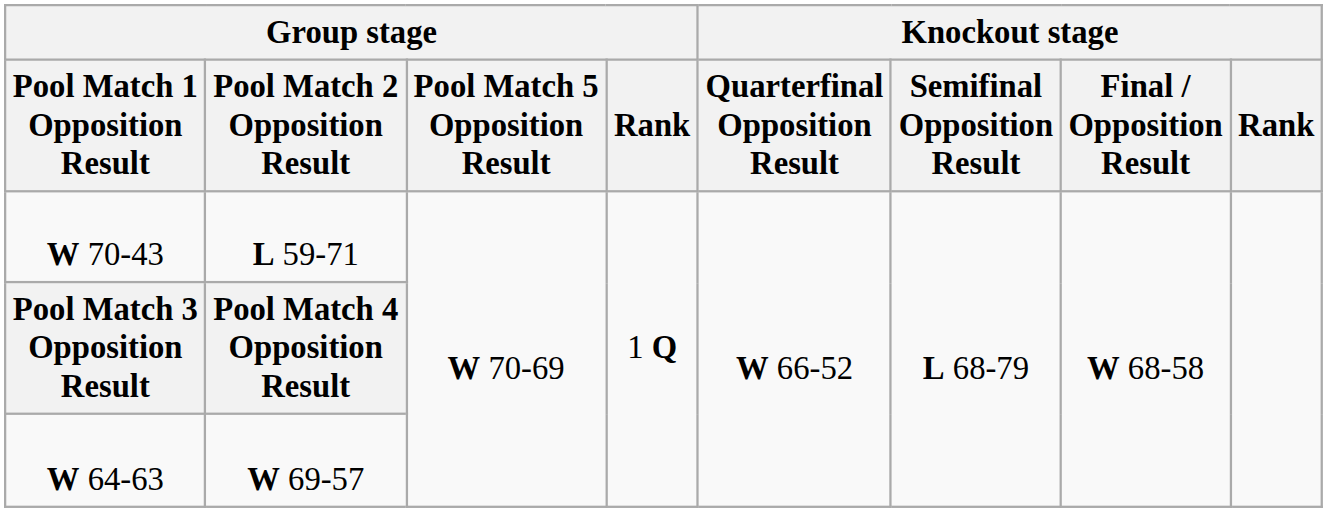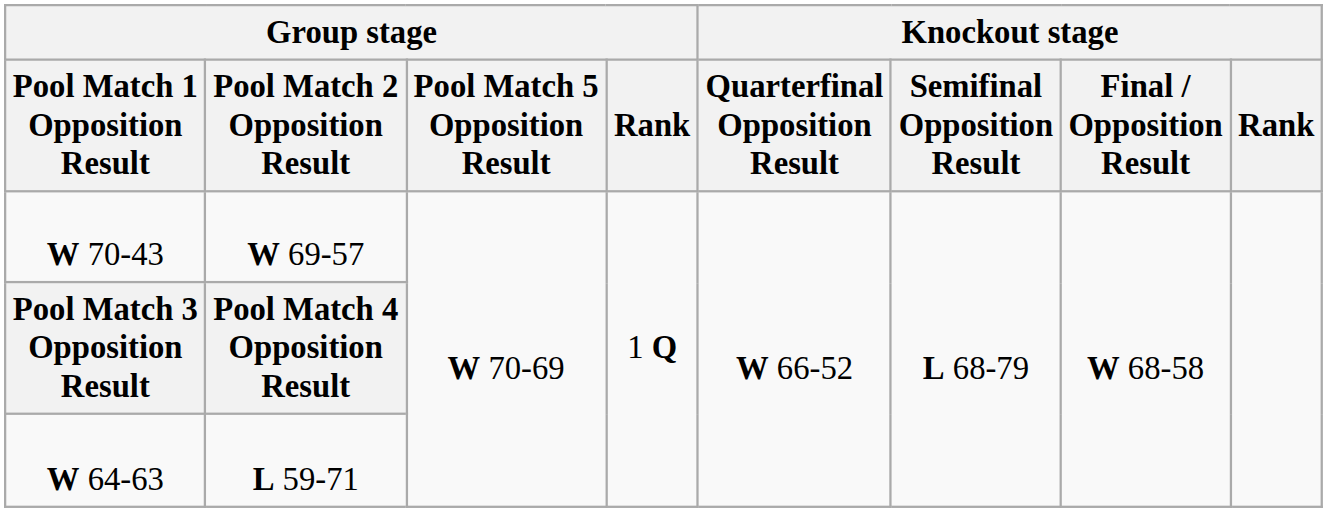(306, 255) L 59-71 -> (306, 255) W 69-57
(306, 479) W 69-57 -> (306, 479) L 59-71
